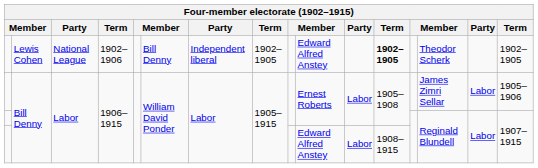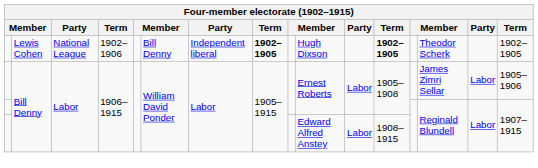(268, 54) normal -> (268, 48) bold
(314, 54) Edward Alfred Anstey -> (312, 48) Hugh Dixson
